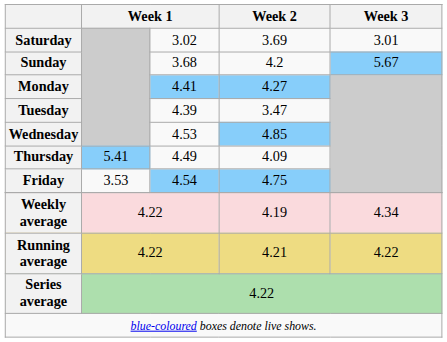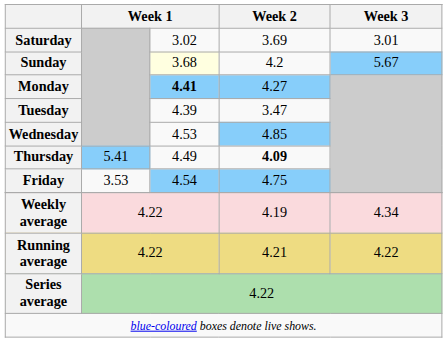(185, 63) no background -> (185, 63) lightyellow background
(185, 87) normal -> (185, 87) bold
(275, 157) normal -> (275, 157) bold
